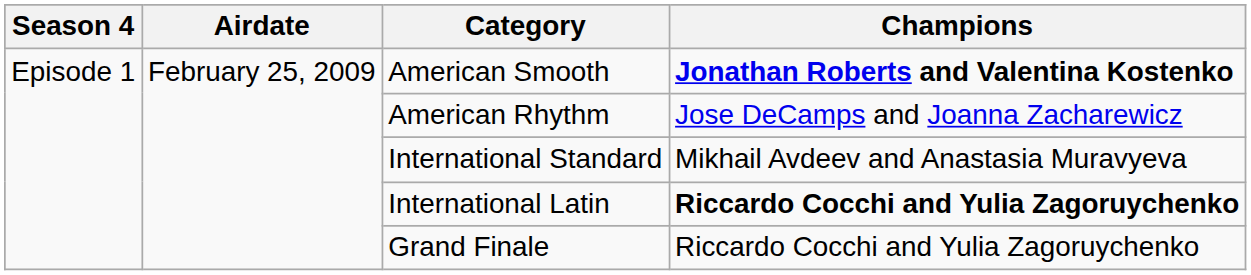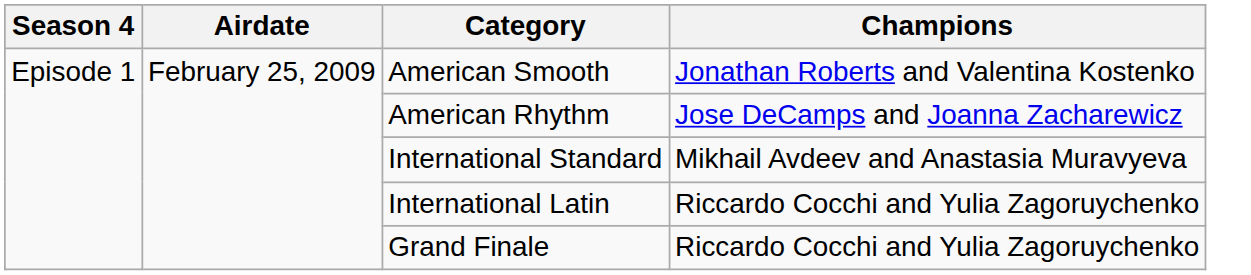(954, 70) bold -> (935, 70) normal
(957, 203) bold -> (937, 203) normal
